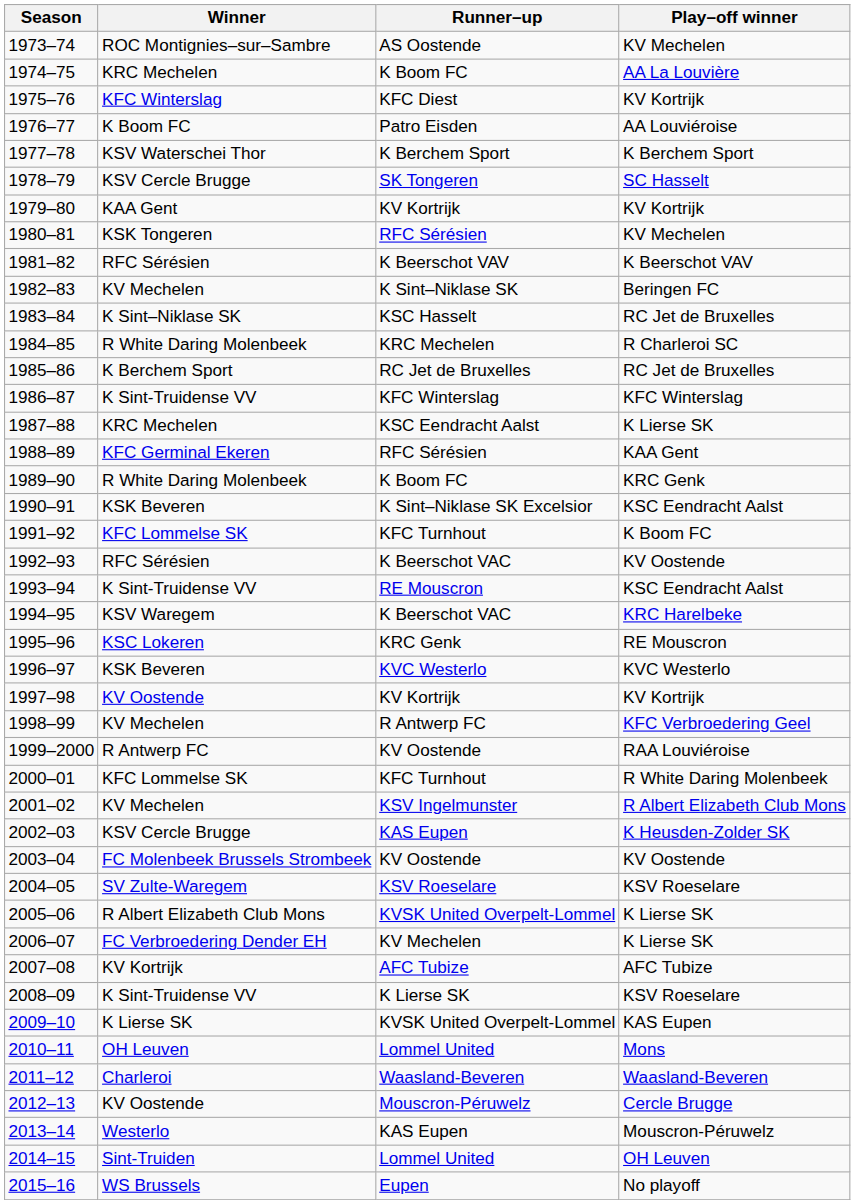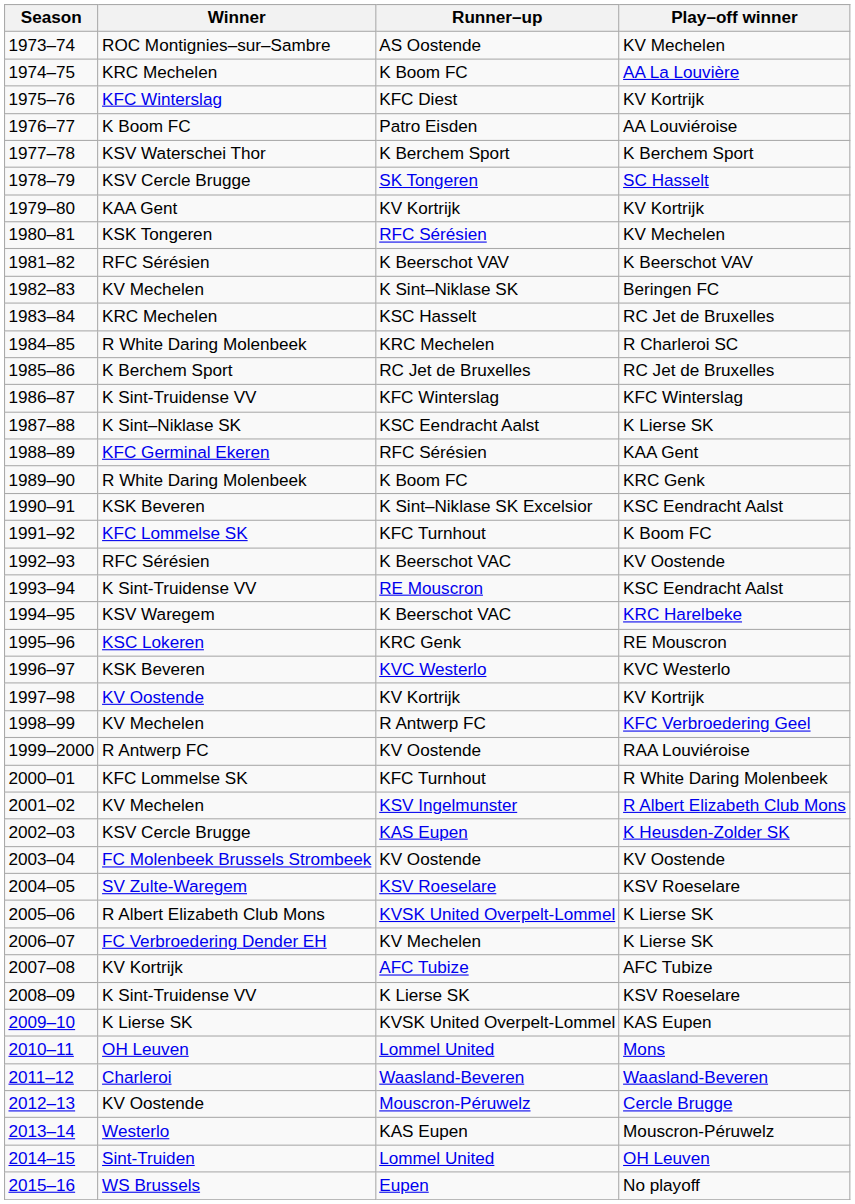(172, 316) K Sint–Niklase SK -> (160, 316) KRC Mechelen
(160, 425) KRC Mechelen -> (172, 425) K Sint–Niklase SK
